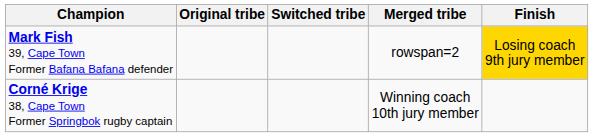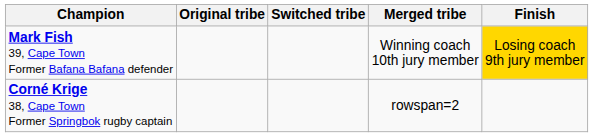(425, 52) rowspan=2 -> (425, 52) Winning coach 10th jury member
(425, 105) Winning coach 10th jury member -> (425, 105) rowspan=2
